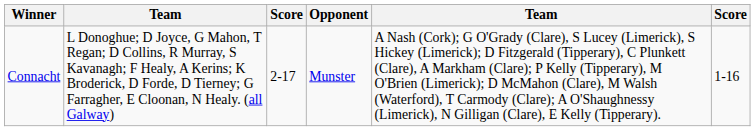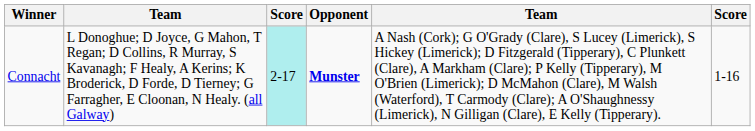(283, 75) no background -> (283, 75) paleturquoise background
(332, 75) normal -> (334, 75) bold
